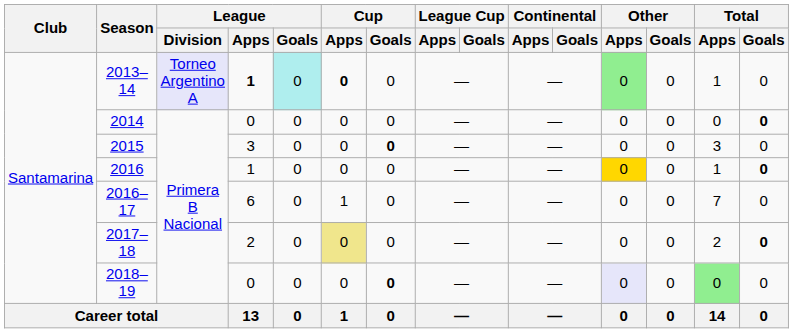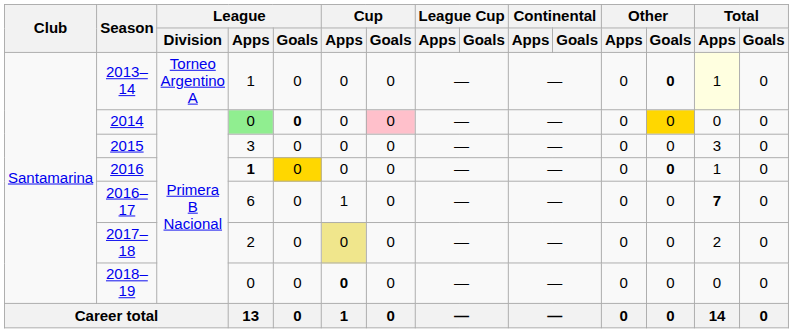(193, 81) lavender background -> (193, 81) no background
(251, 81) bold -> (251, 81) normal
(297, 81) paleturquoise background -> (297, 81) no background
(344, 81) bold -> (344, 81) normal
(624, 81) lightgreen background -> (624, 81) no background
(670, 81) normal -> (670, 81) bold
(717, 81) no background -> (717, 81) lightyellow background
(251, 121) no background -> (251, 121) lightgreen background
(297, 121) normal -> (297, 121) bold
(391, 121) no background -> (391, 121) pink background
(670, 121) no background -> (670, 121) gold background
(764, 121) bold -> (764, 121) normal
(391, 145) bold -> (391, 145) normal
(251, 169) normal -> (251, 169) bold
(297, 169) no background -> (297, 169) gold background
(624, 169) gold background -> (624, 169) no background
(670, 169) normal -> (670, 169) bold
(764, 169) bold -> (764, 169) normal
(717, 201) normal -> (717, 201) bold
(764, 242) bold -> (764, 242) normal
(344, 283) normal -> (344, 283) bold
(391, 283) bold -> (391, 283) normal
(624, 283) lavender background -> (624, 283) no background
(717, 283) lightgreen background -> (717, 283) no background
